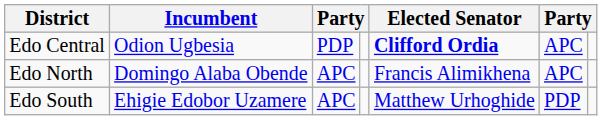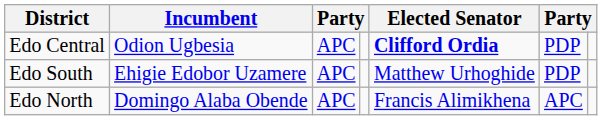(335, 46) PDP -> (336, 46) APC
(563, 46) APC -> (562, 46) PDP
rows swapped: (51, 101) <-> (51, 73)
